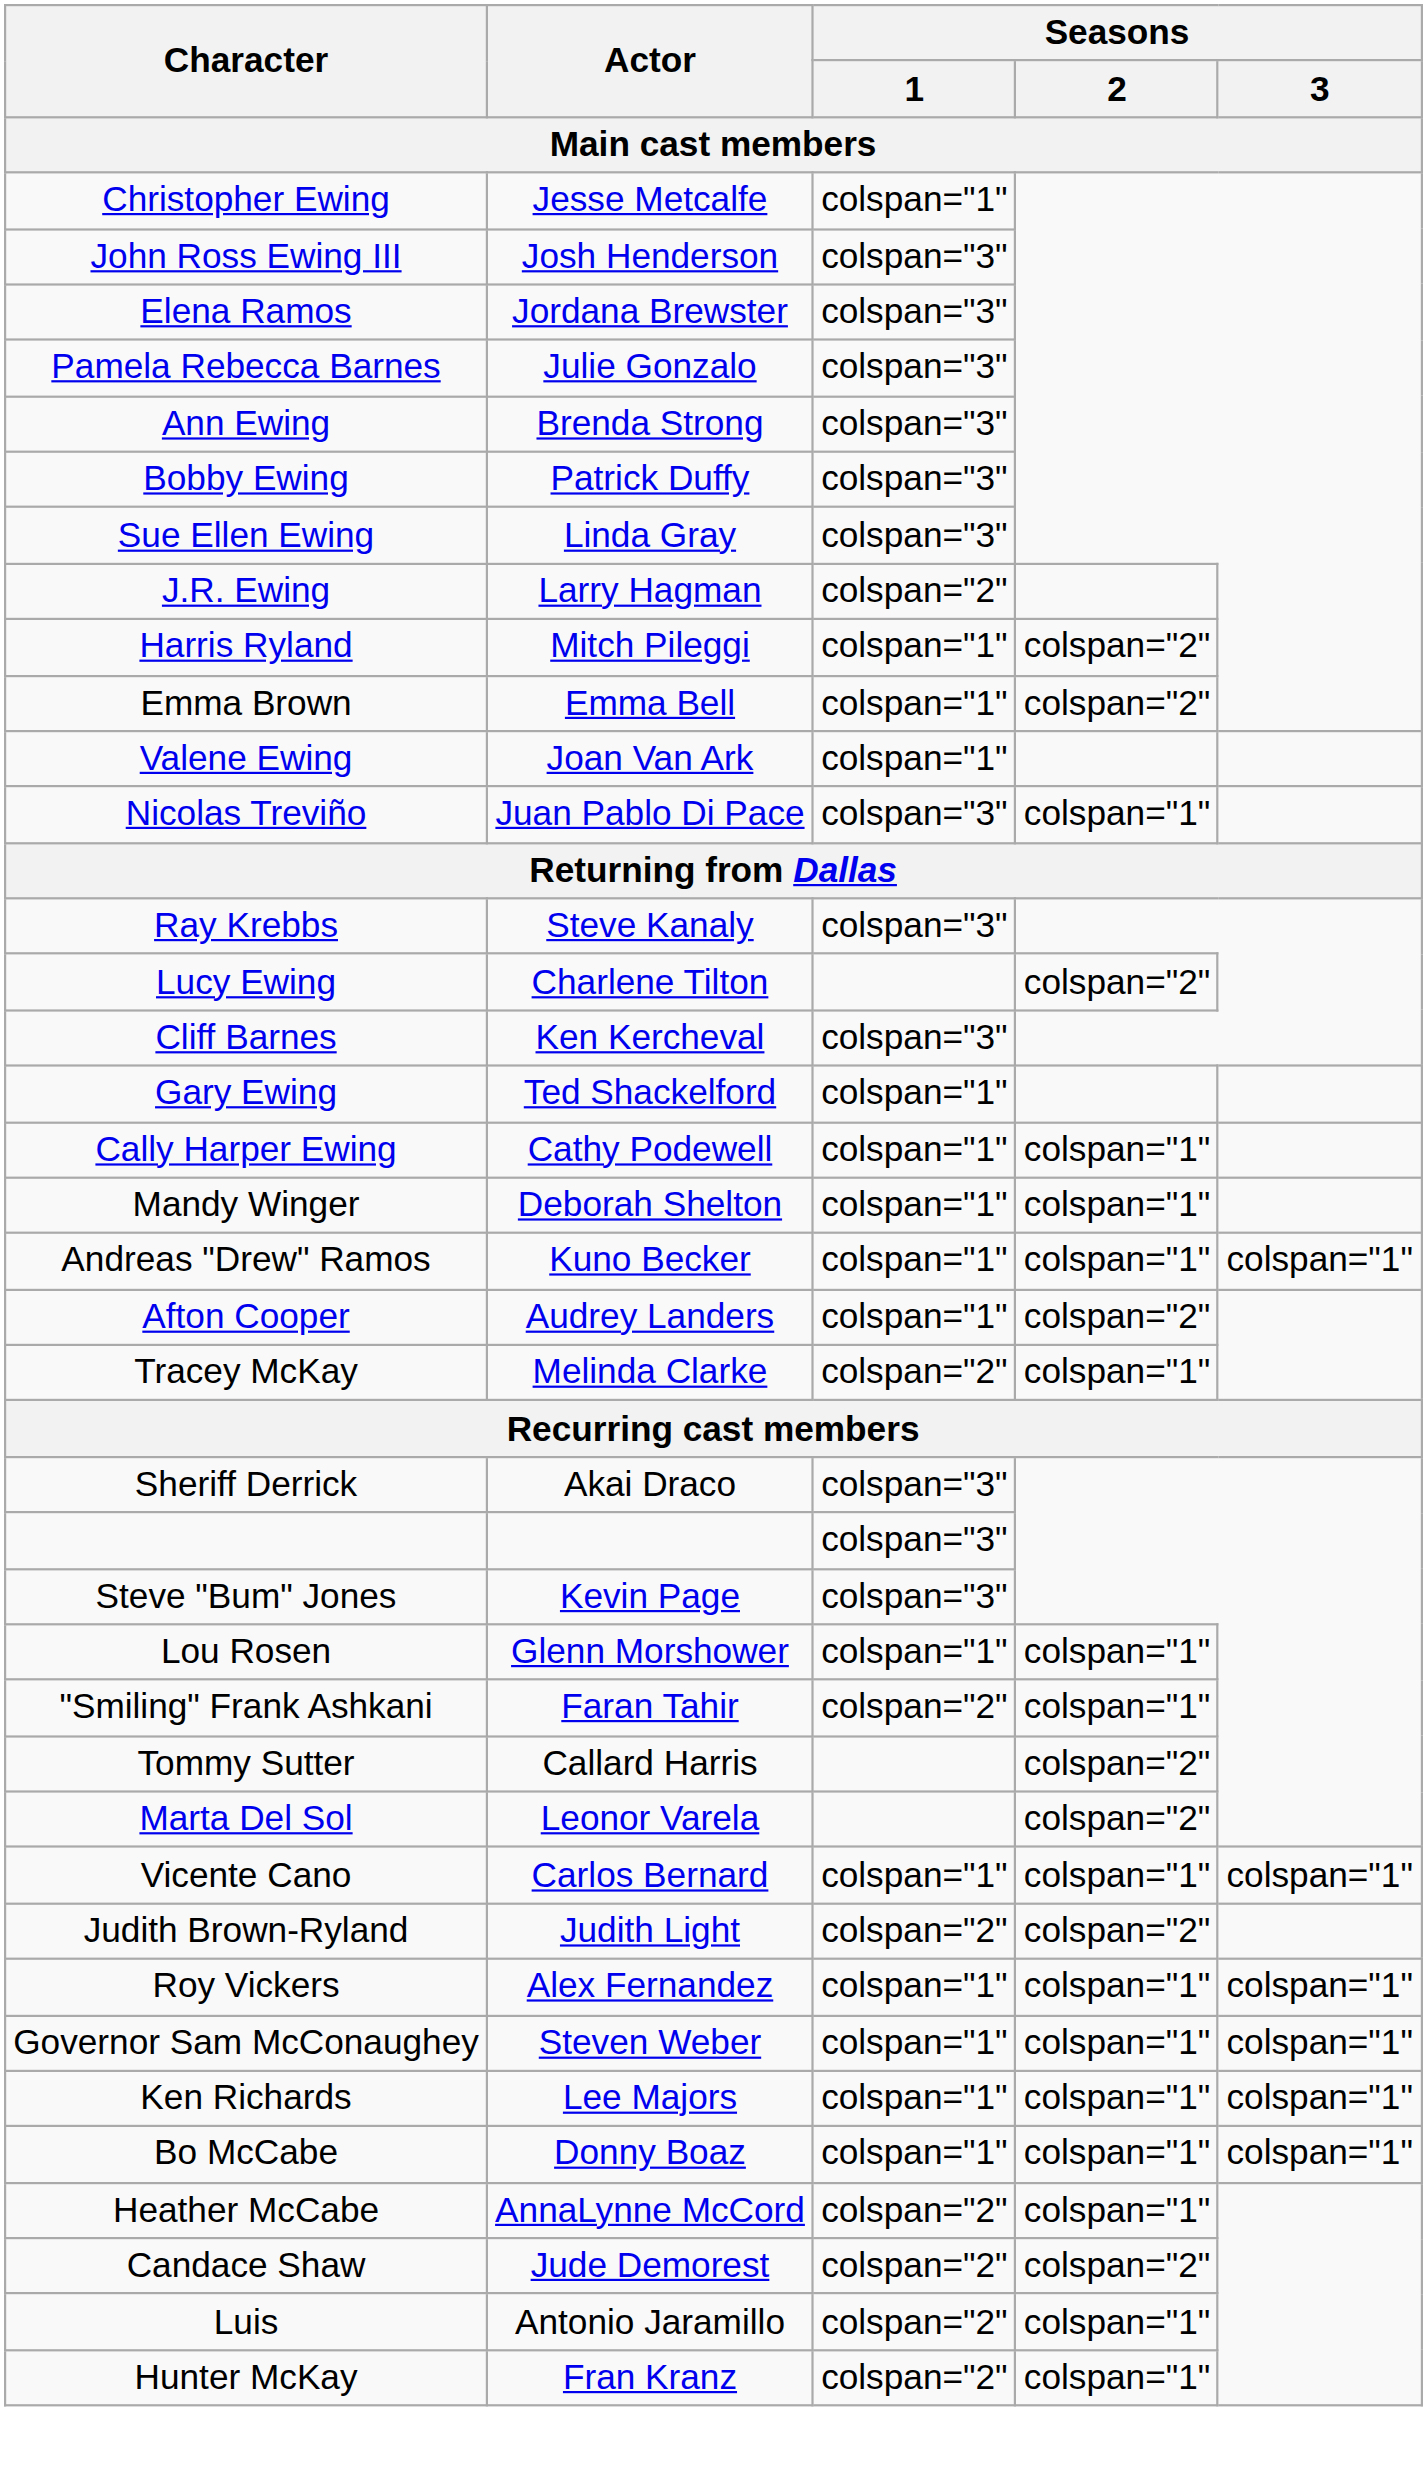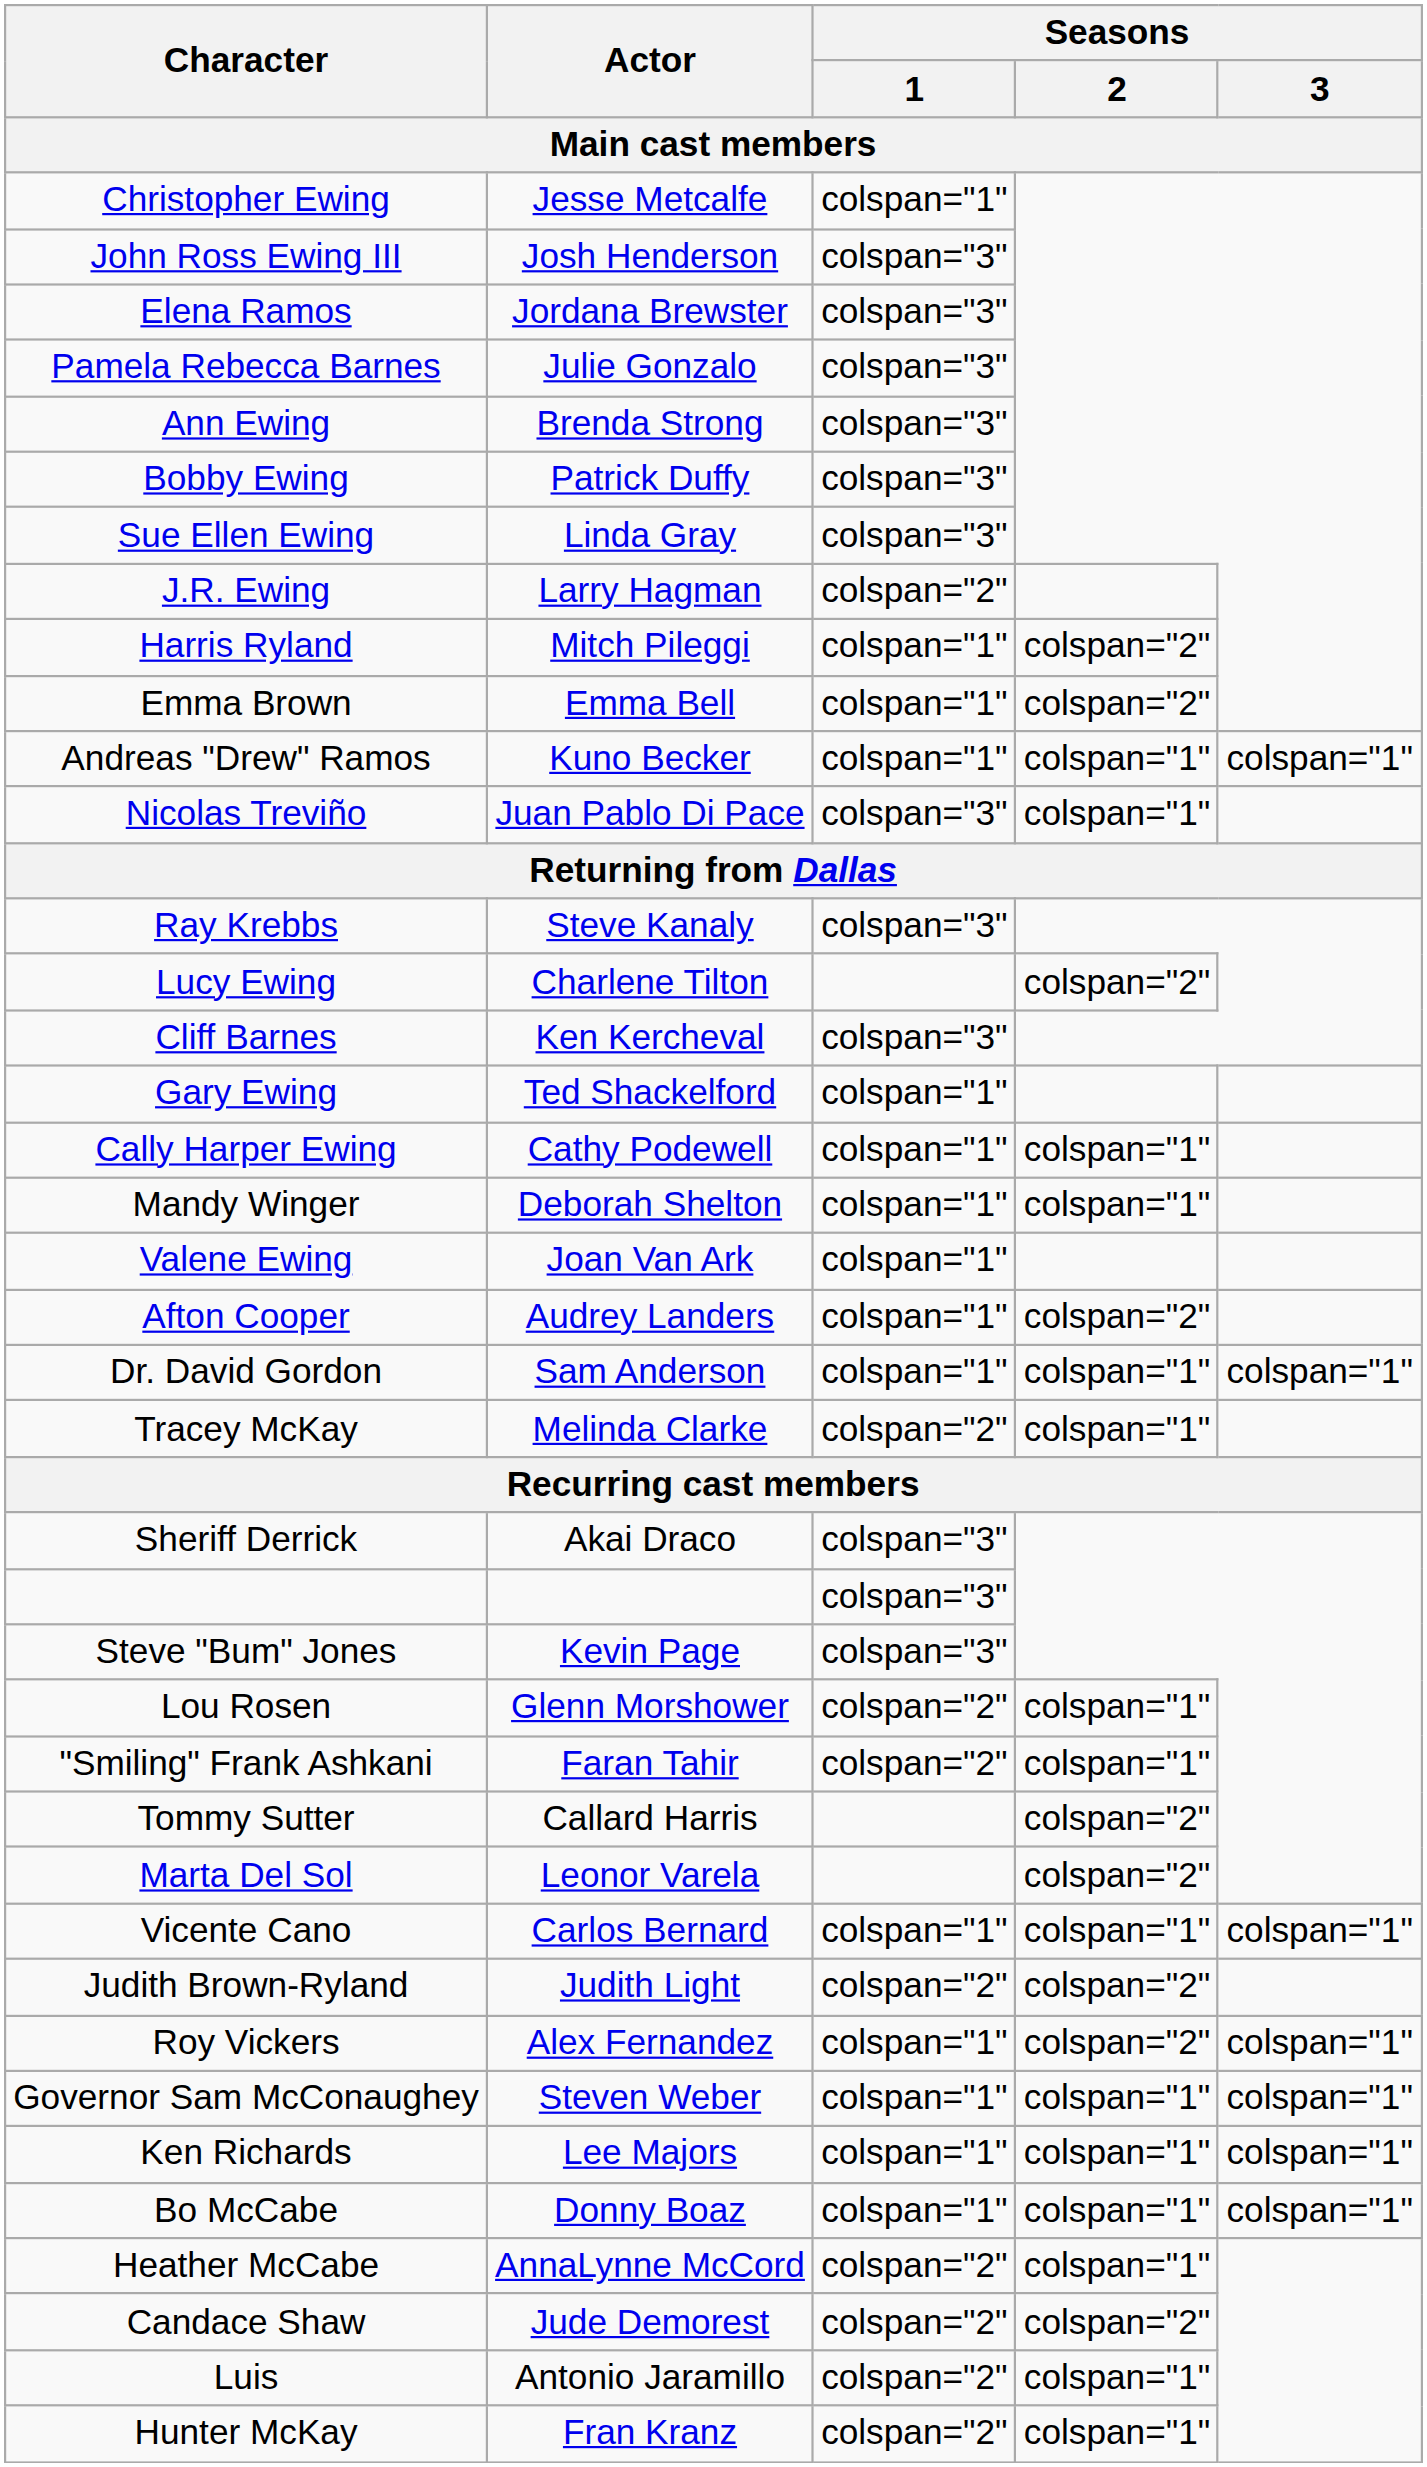rows swapped: (246, 1260) <-> (246, 758)
+ row: (246, 1372)
(914, 1651) colspan="1" -> (914, 1707) colspan="2"
(1117, 1986) colspan="1" -> (1117, 2042) colspan="2"
